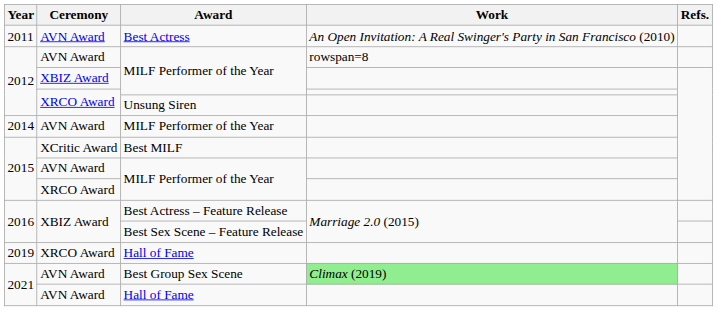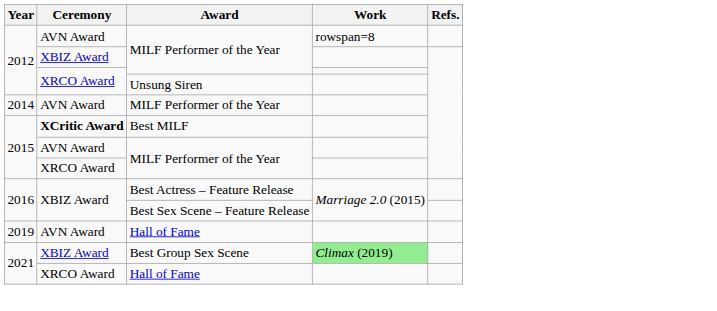- row: (21, 36)
(79, 147) normal -> (82, 126) bold
(77, 252) XRCO Award -> (72, 231) AVN Award
(72, 273) AVN Award -> (74, 252) XBIZ Award
(72, 294) AVN Award -> (77, 273) XRCO Award
